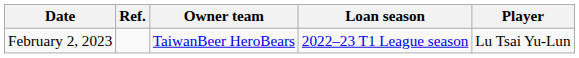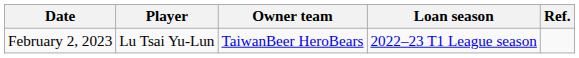columns swapped: (523, 16) <-> (133, 16)
